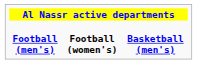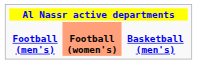(92, 44) no background -> (92, 44) lightsalmon background
